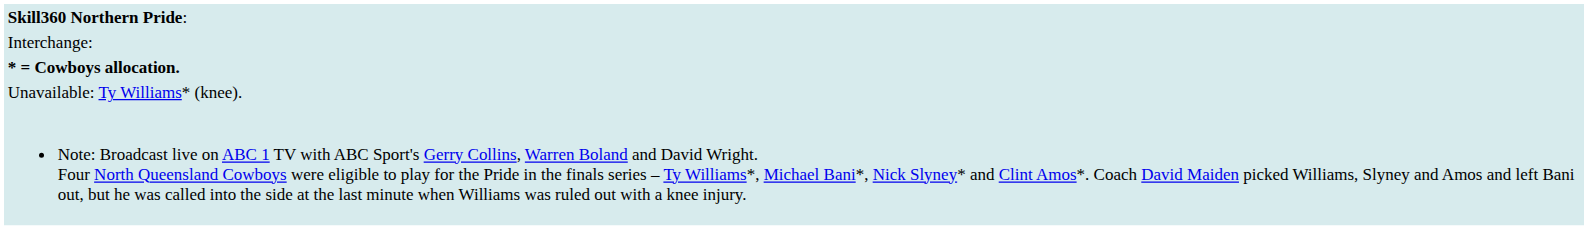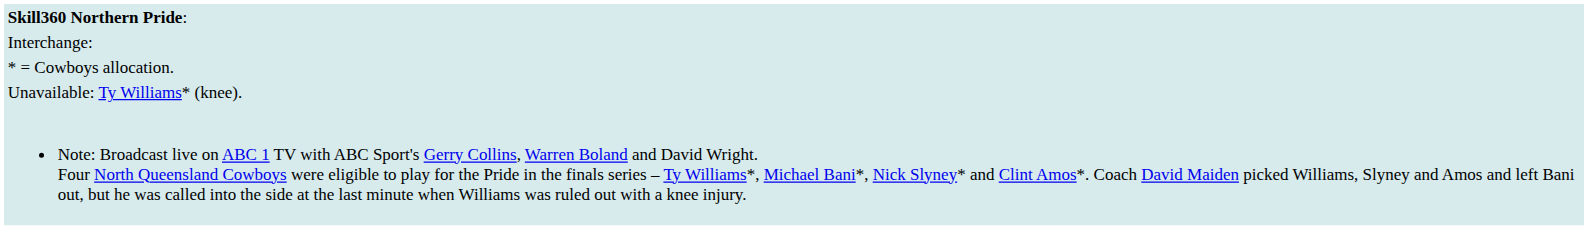(94, 67) bold -> (91, 67) normal
